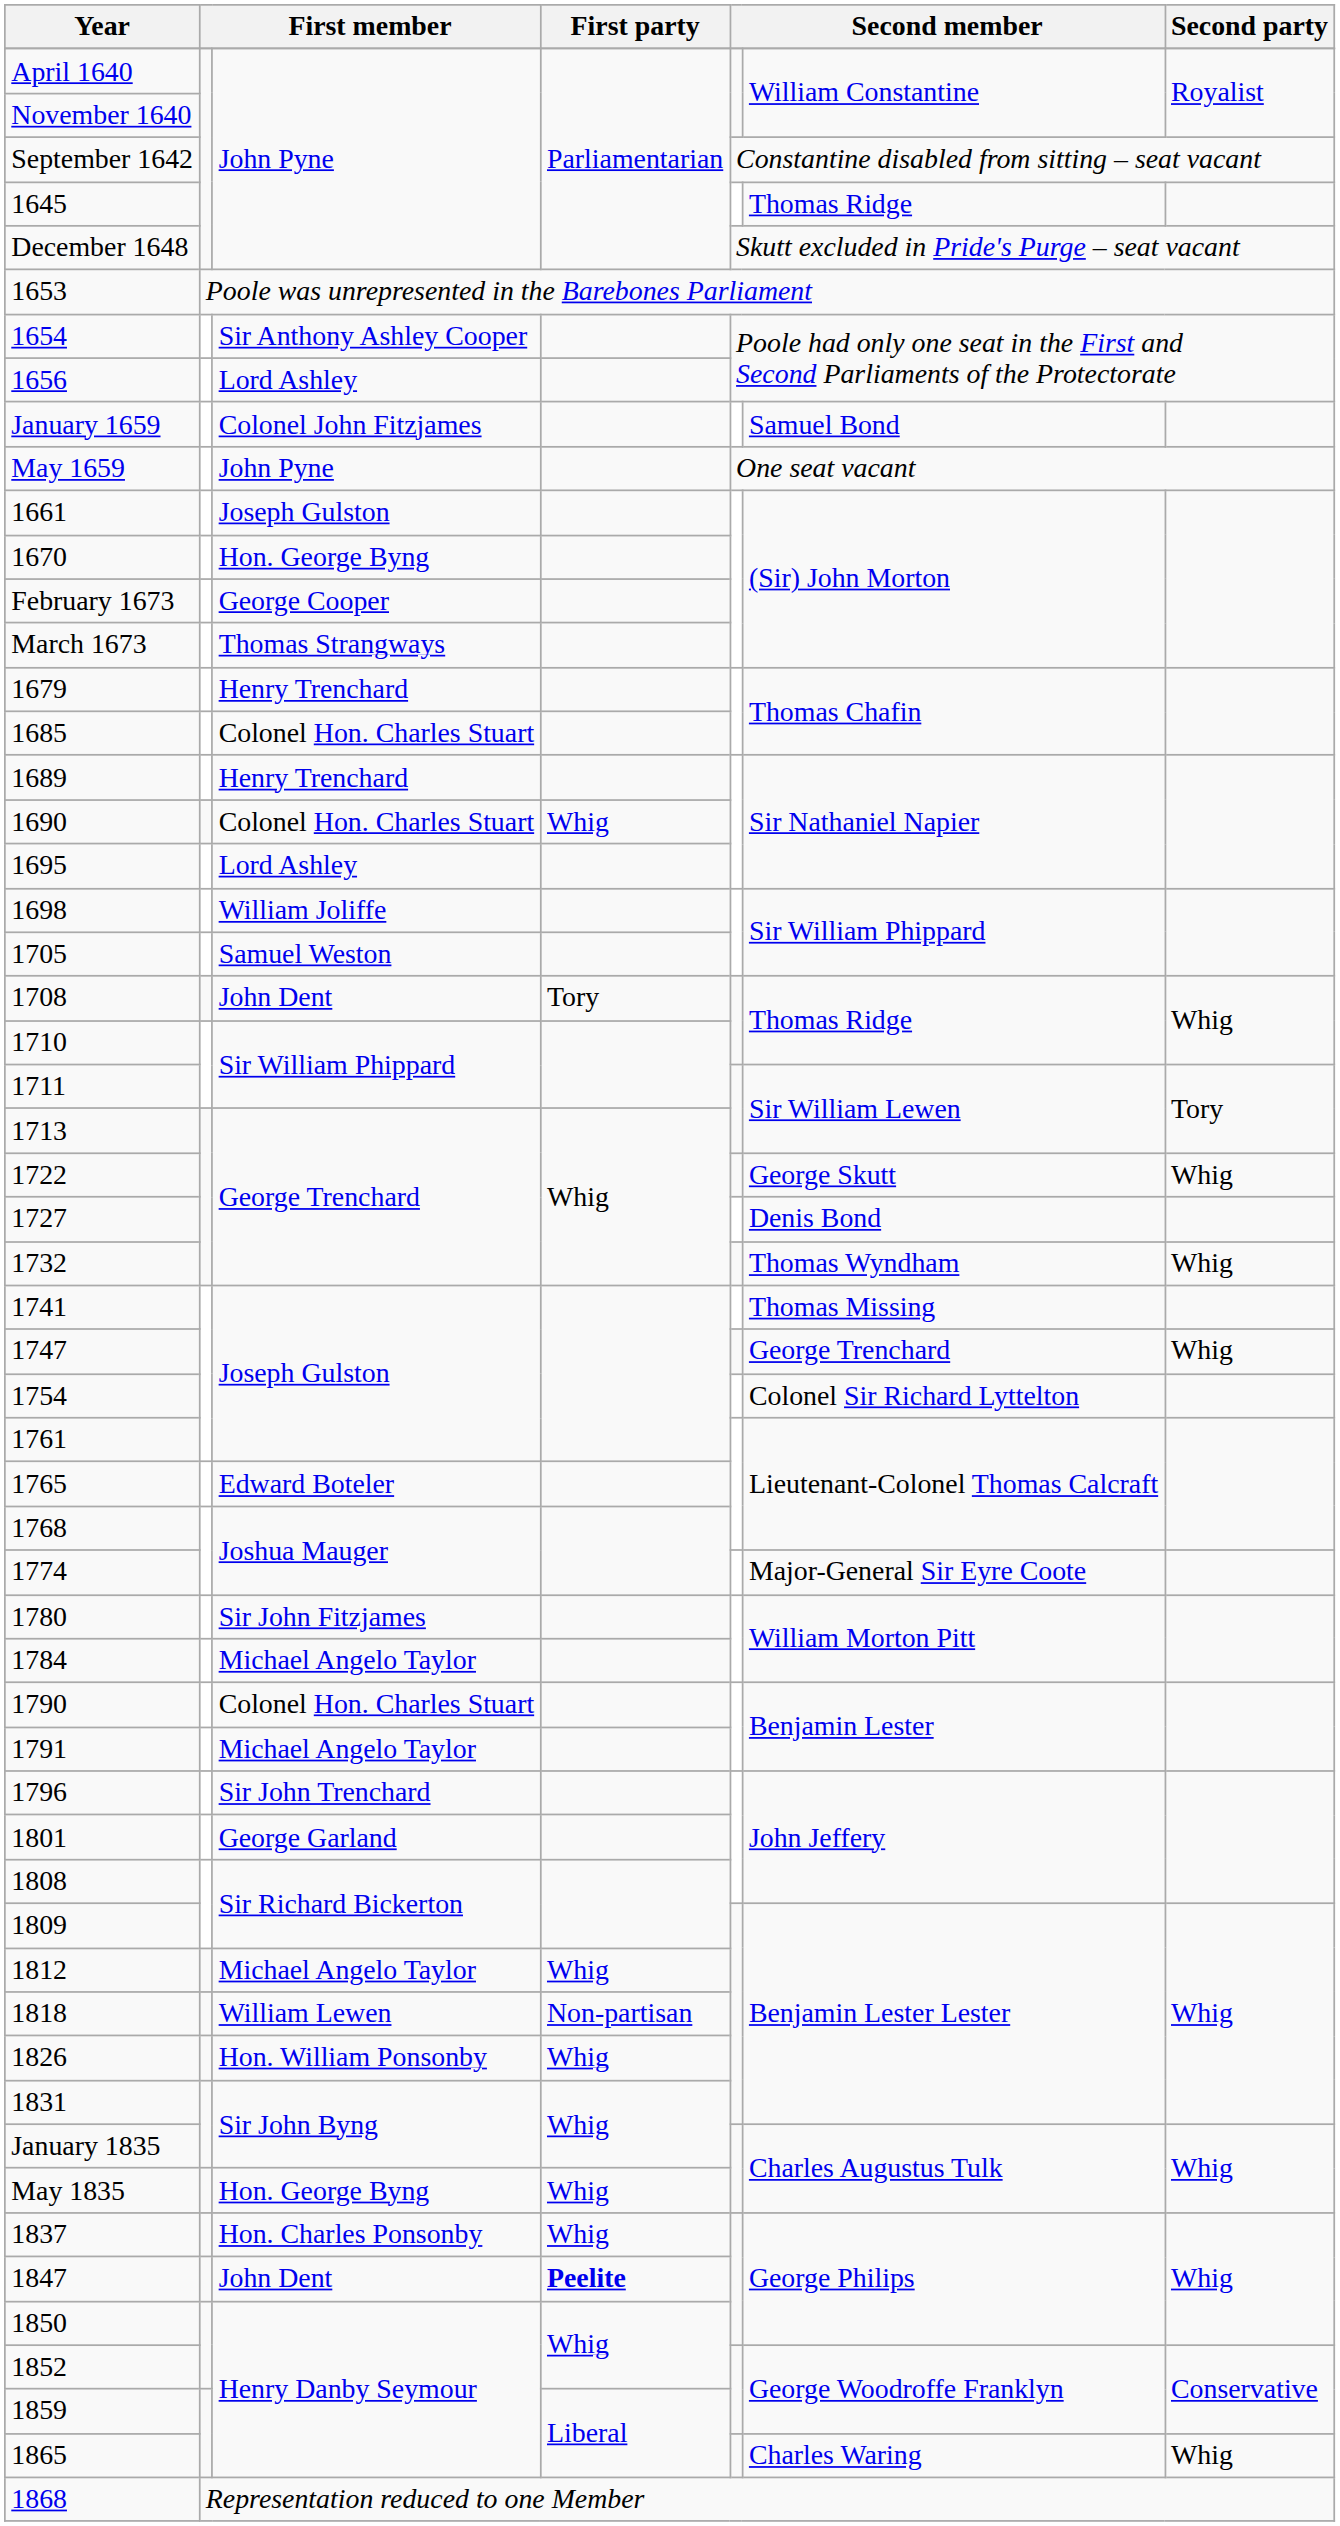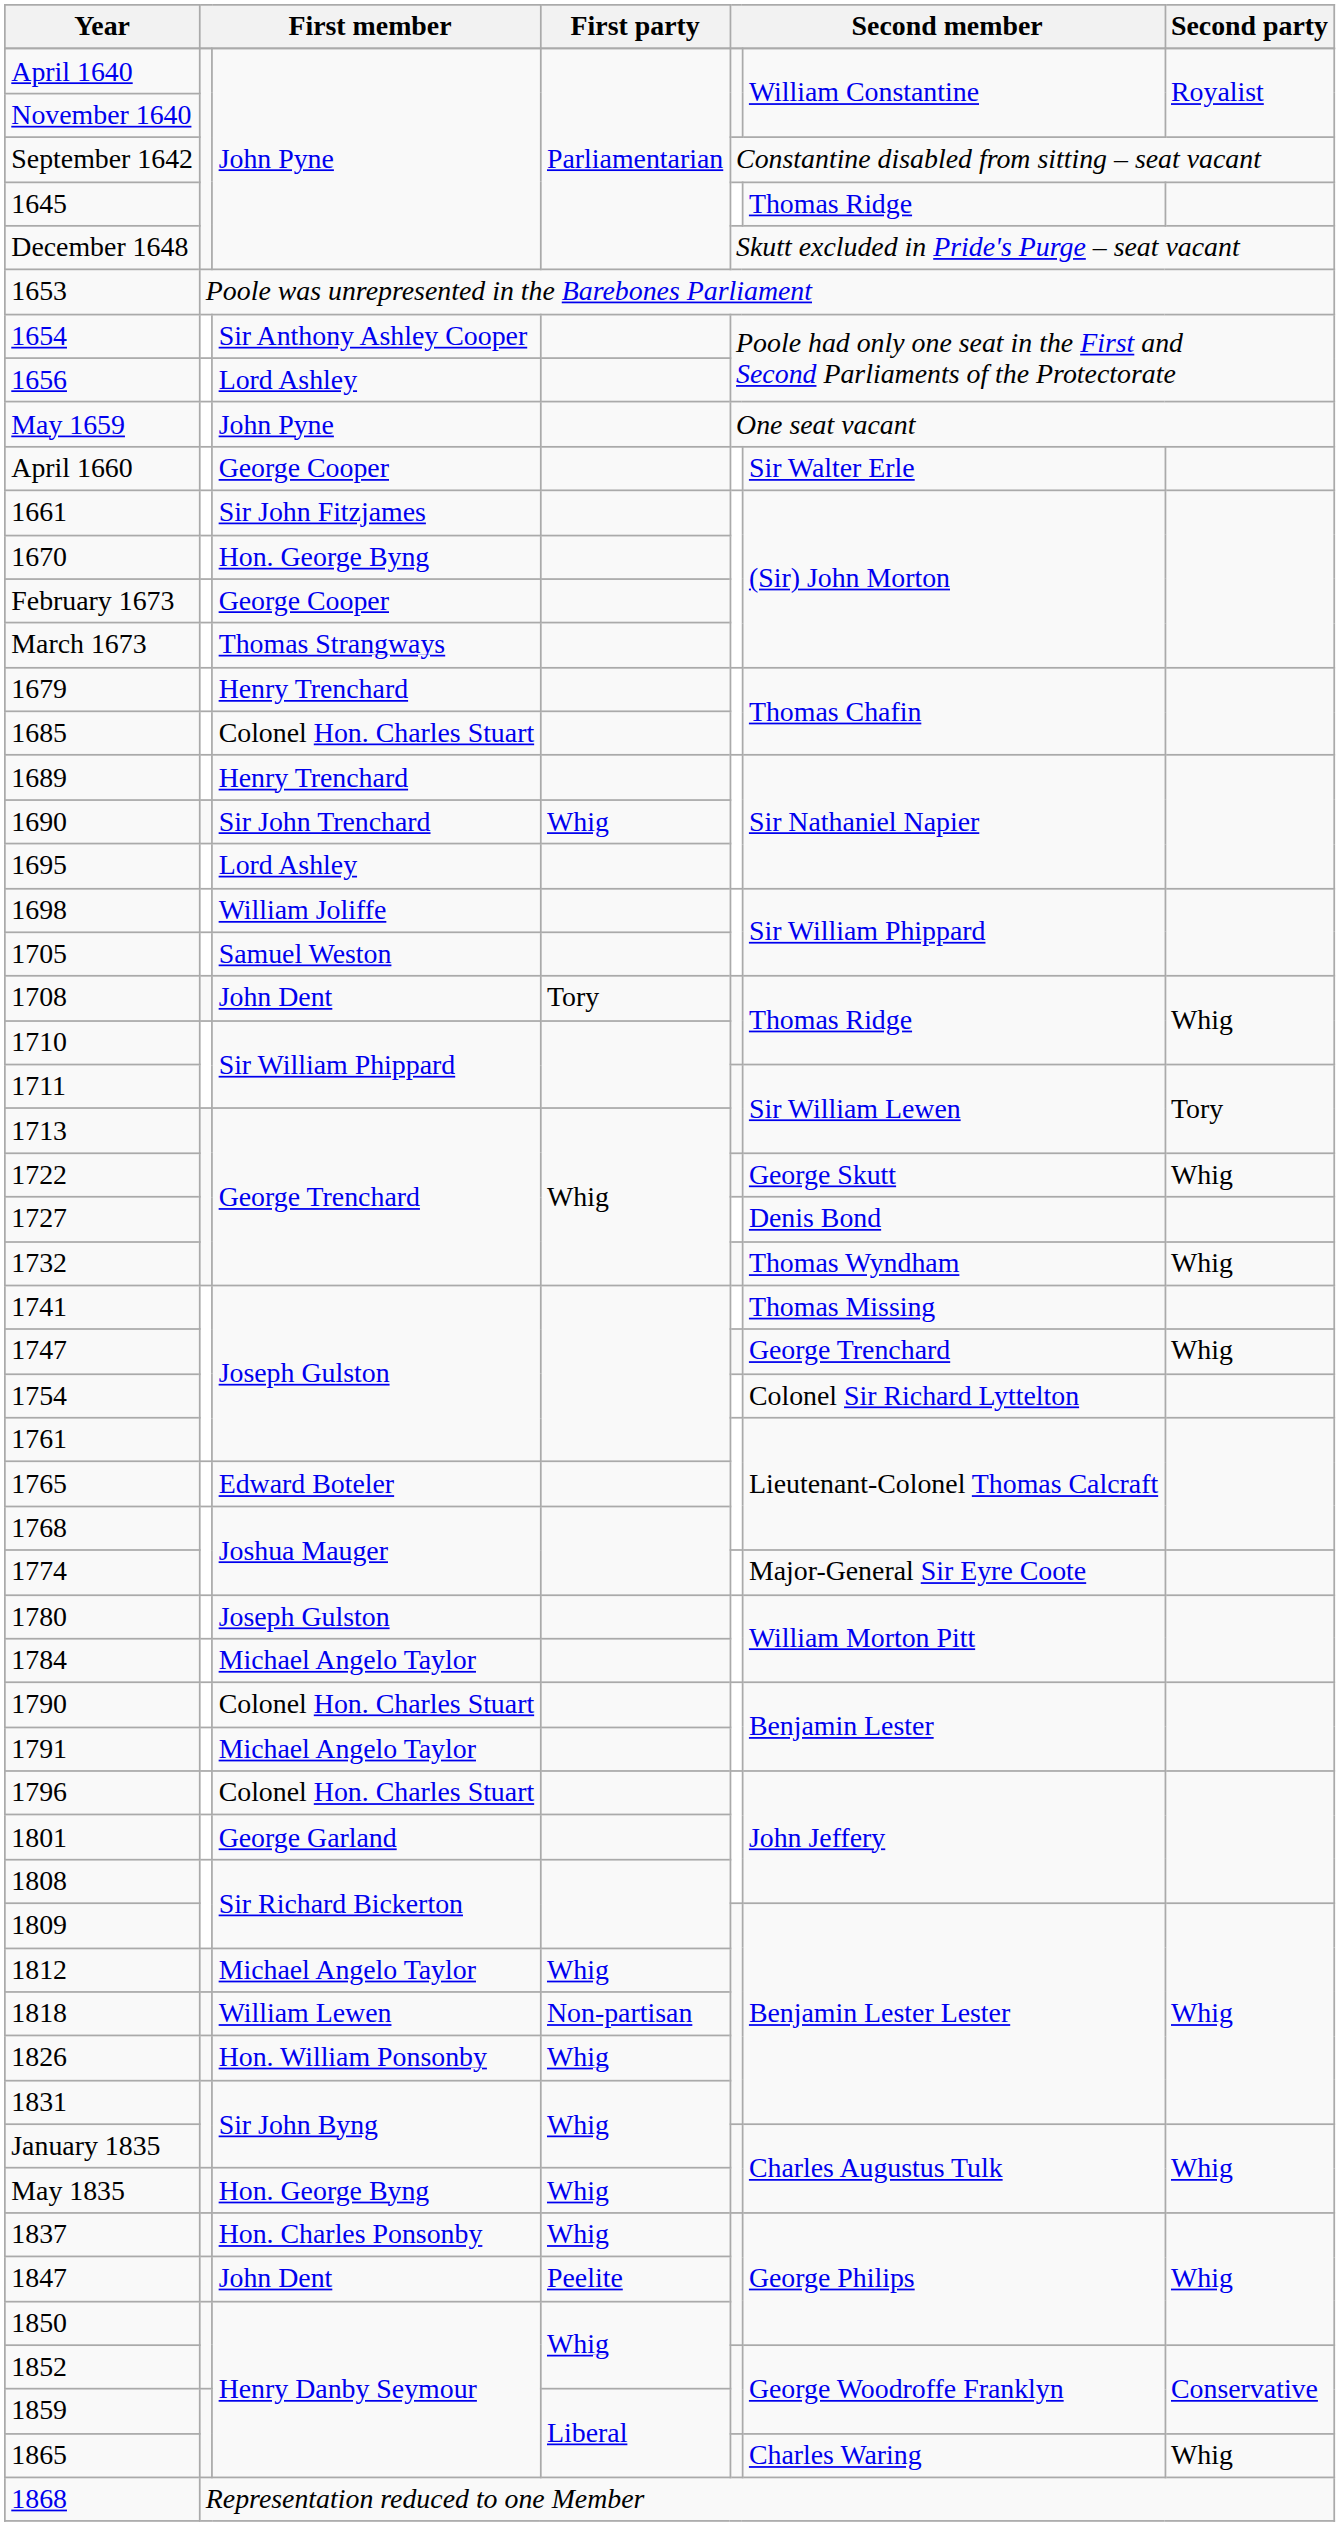- row: (86, 423)
+ row: (72, 468)
(304, 512) Joseph Gulston -> (322, 512) Sir John Fitzjames
(376, 821) Colonel Hon. Charles Stuart -> (325, 821) Sir John Trenchard
(322, 1616) Sir John Fitzjames -> (304, 1616) Joseph Gulston
(325, 1792) Sir John Trenchard -> (376, 1792) Colonel Hon. Charles Stuart
(586, 2278) bold -> (585, 2278) normal
